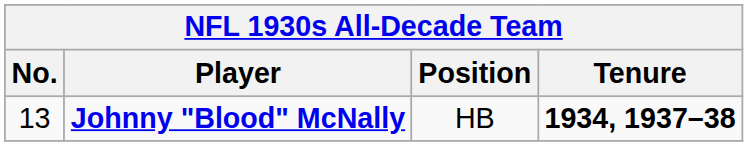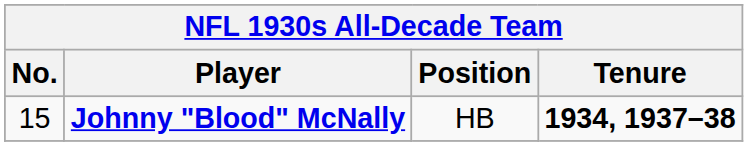(35, 118) 13 -> (35, 118) 15
